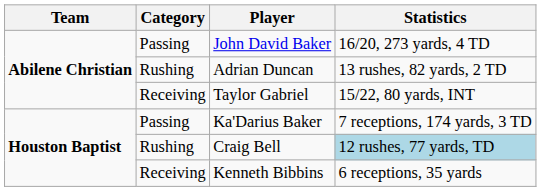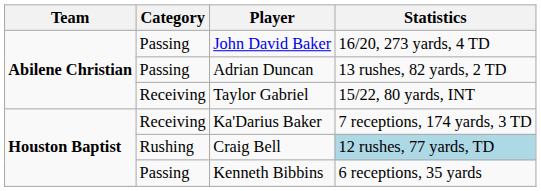(167, 69) Rushing -> (165, 69) Passing
(165, 121) Passing -> (173, 121) Receiving
(173, 173) Receiving -> (165, 173) Passing
